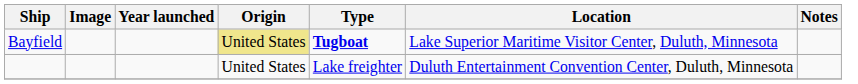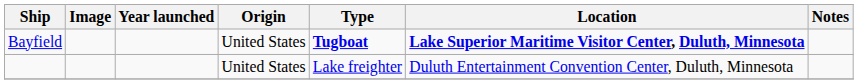(264, 41) khaki background -> (264, 41) no background
(593, 41) normal -> (607, 41) bold
